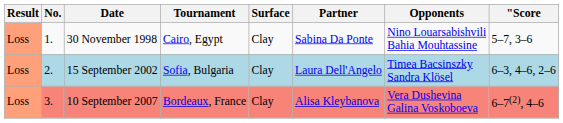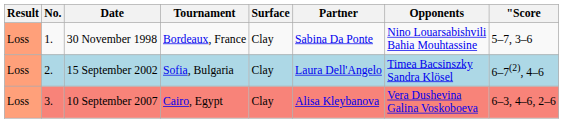(193, 38) Cairo, Egypt -> (205, 38) Bordeaux, France
(524, 70) 6–3, 4–6, 2–6 -> (518, 70) 6–7(2), 4–6
(205, 102) Bordeaux, France -> (193, 102) Cairo, Egypt
(518, 102) 6–7(2), 4–6 -> (524, 102) 6–3, 4–6, 2–6
